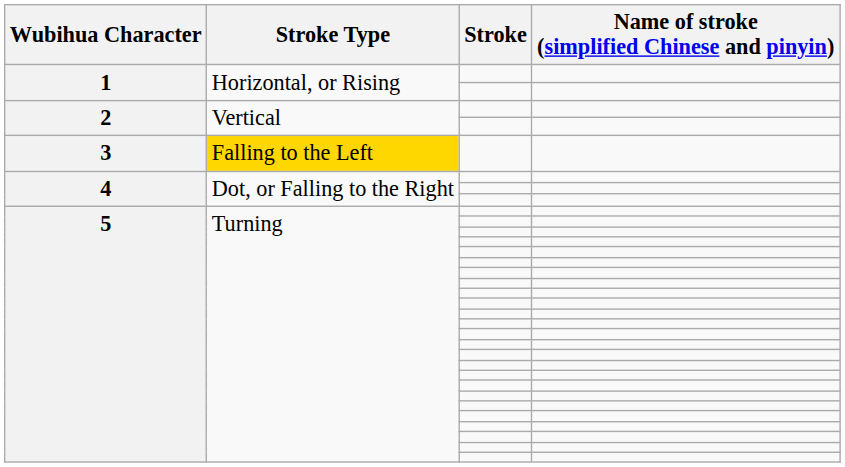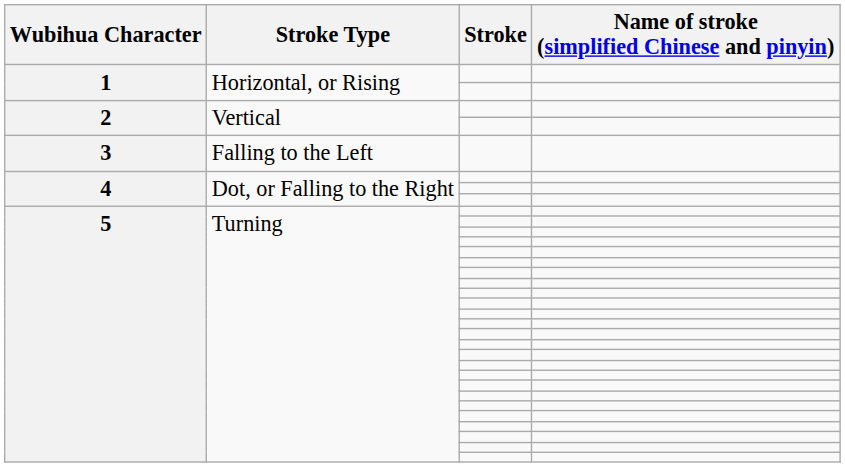(292, 152) gold background -> (292, 152) no background
